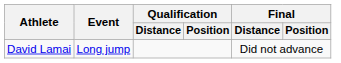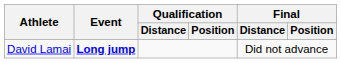(103, 49) normal -> (106, 49) bold
